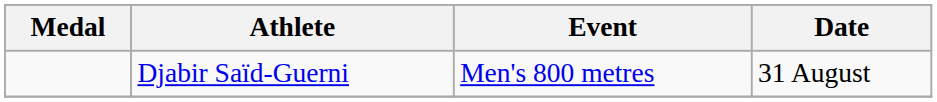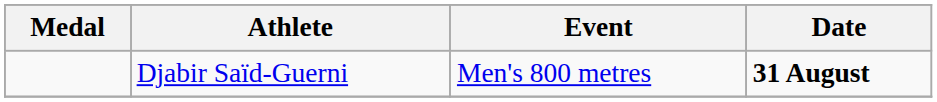(814, 72) normal -> (811, 72) bold
